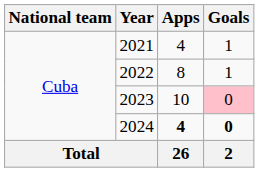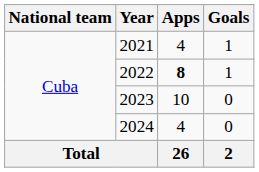(181, 72) normal -> (181, 72) bold
(229, 99) pink background -> (229, 99) no background
(181, 126) bold -> (181, 126) normal
(229, 126) bold -> (229, 126) normal
